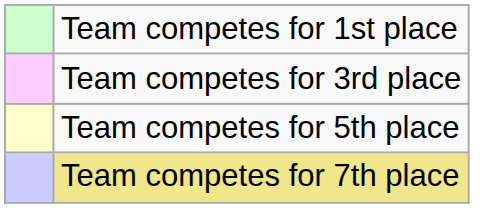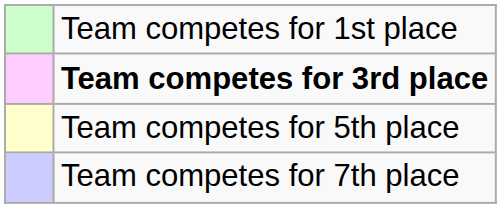(261, 78) normal -> (275, 78) bold
(260, 176) khaki background -> (260, 176) no background
